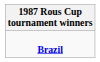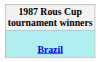(50, 49) no background -> (50, 49) paleturquoise background
